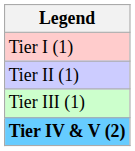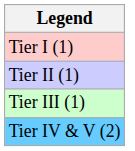(67, 131) bold -> (65, 131) normal
